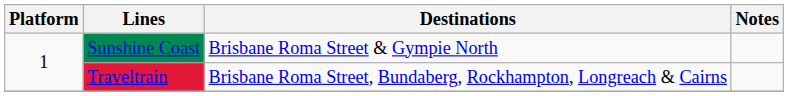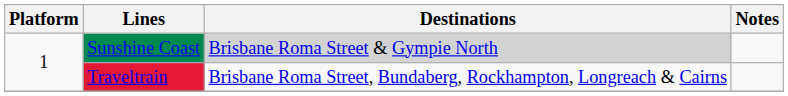(353, 47) no background -> (353, 47) lightgrey background
